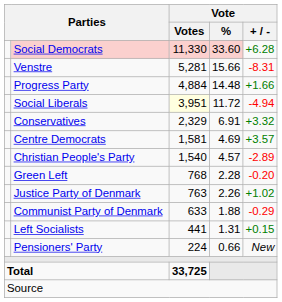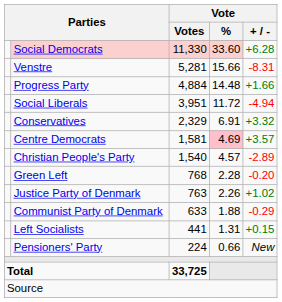(192, 103) lightyellow background -> (192, 103) no background
(229, 139) no background -> (229, 139) pink background
